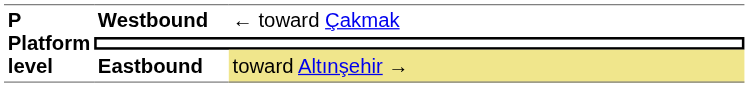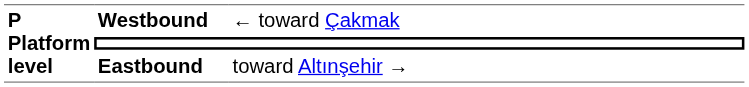(321, 65) khaki background -> (321, 65) no background
